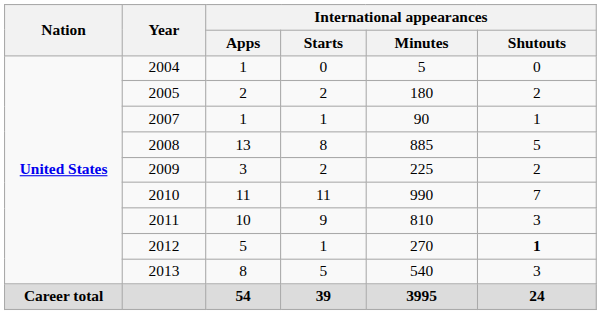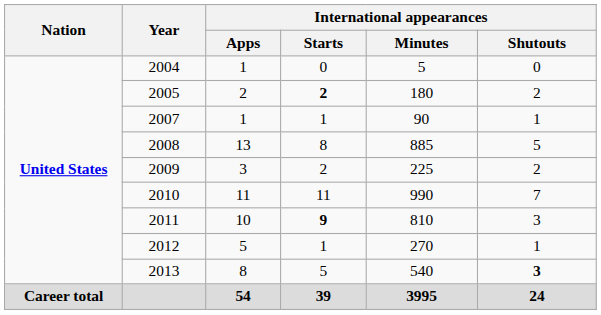(323, 93) normal -> (323, 93) bold
(323, 220) normal -> (323, 220) bold
(537, 246) bold -> (537, 246) normal
(537, 271) normal -> (537, 271) bold
